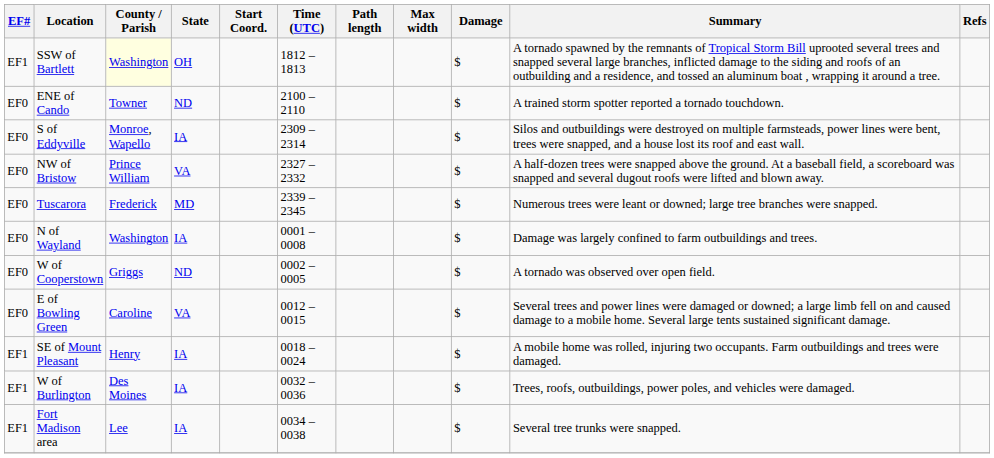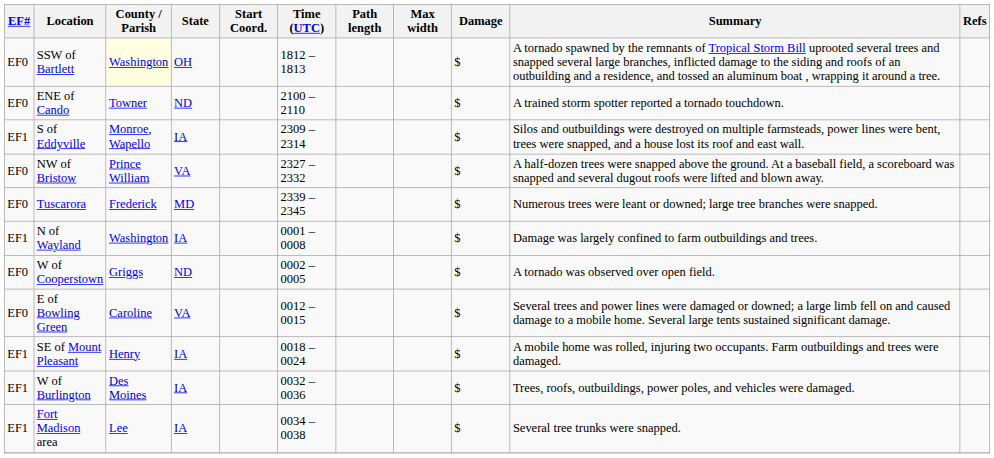(18, 62) EF1 -> (18, 62) EF0
(18, 136) EF0 -> (18, 136) EF1
(18, 238) EF0 -> (18, 238) EF1
